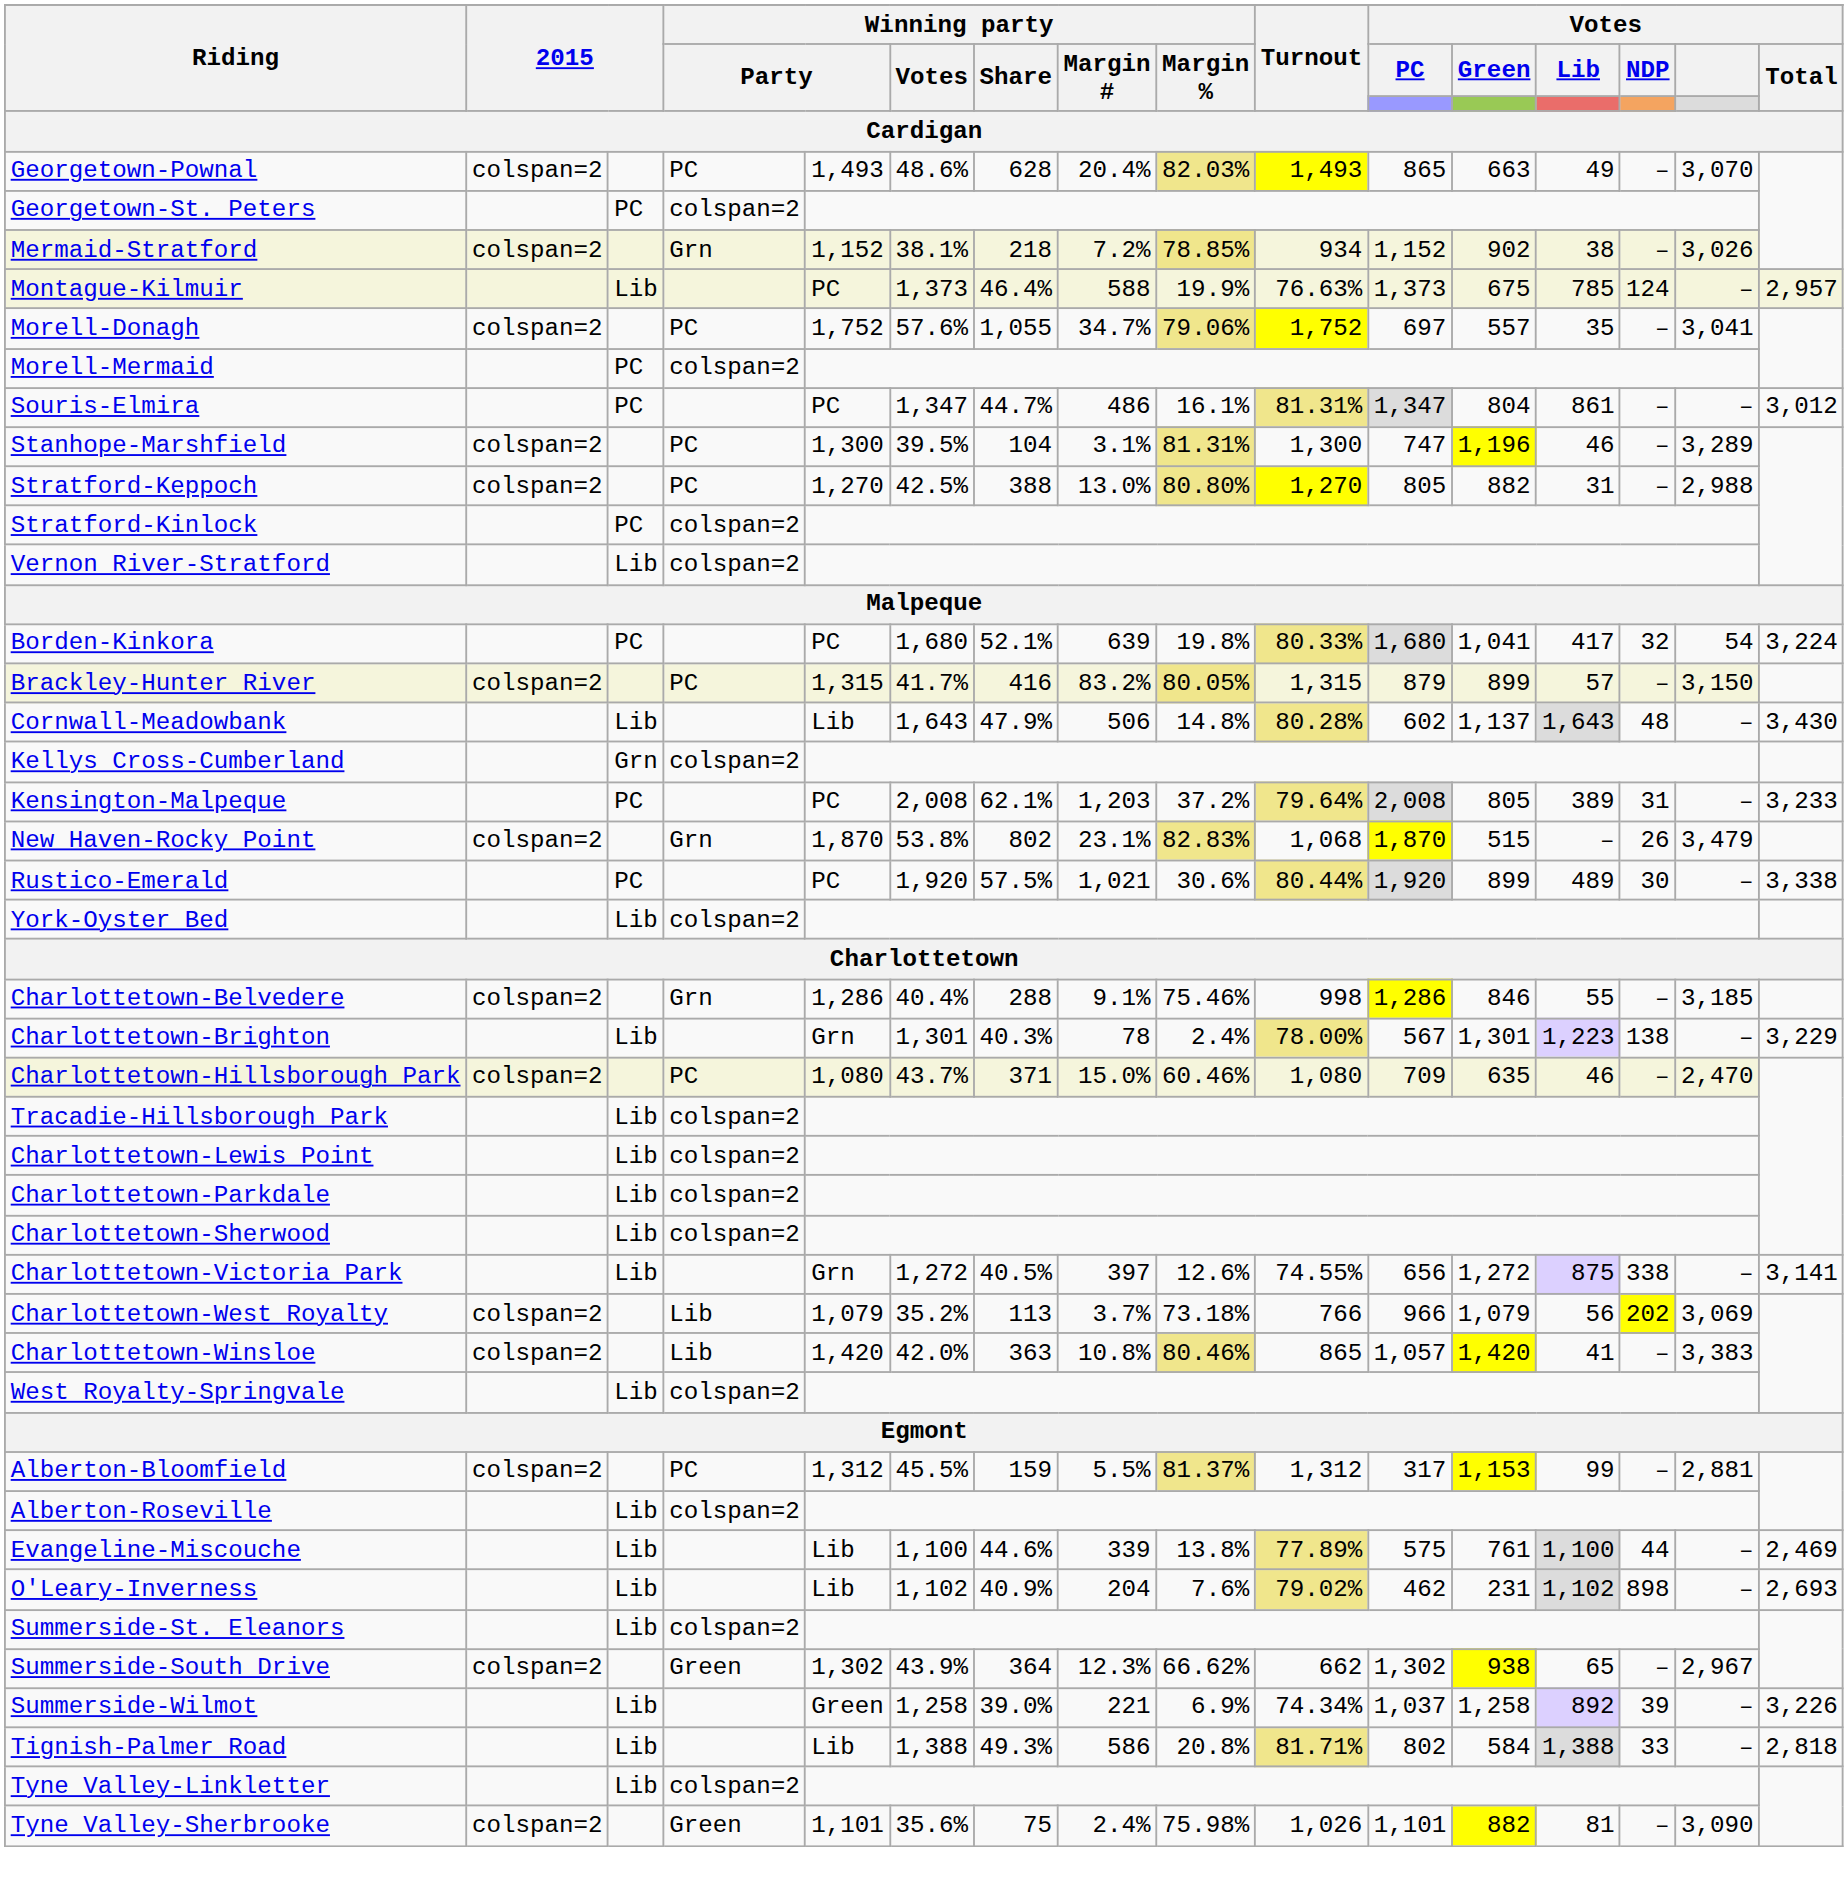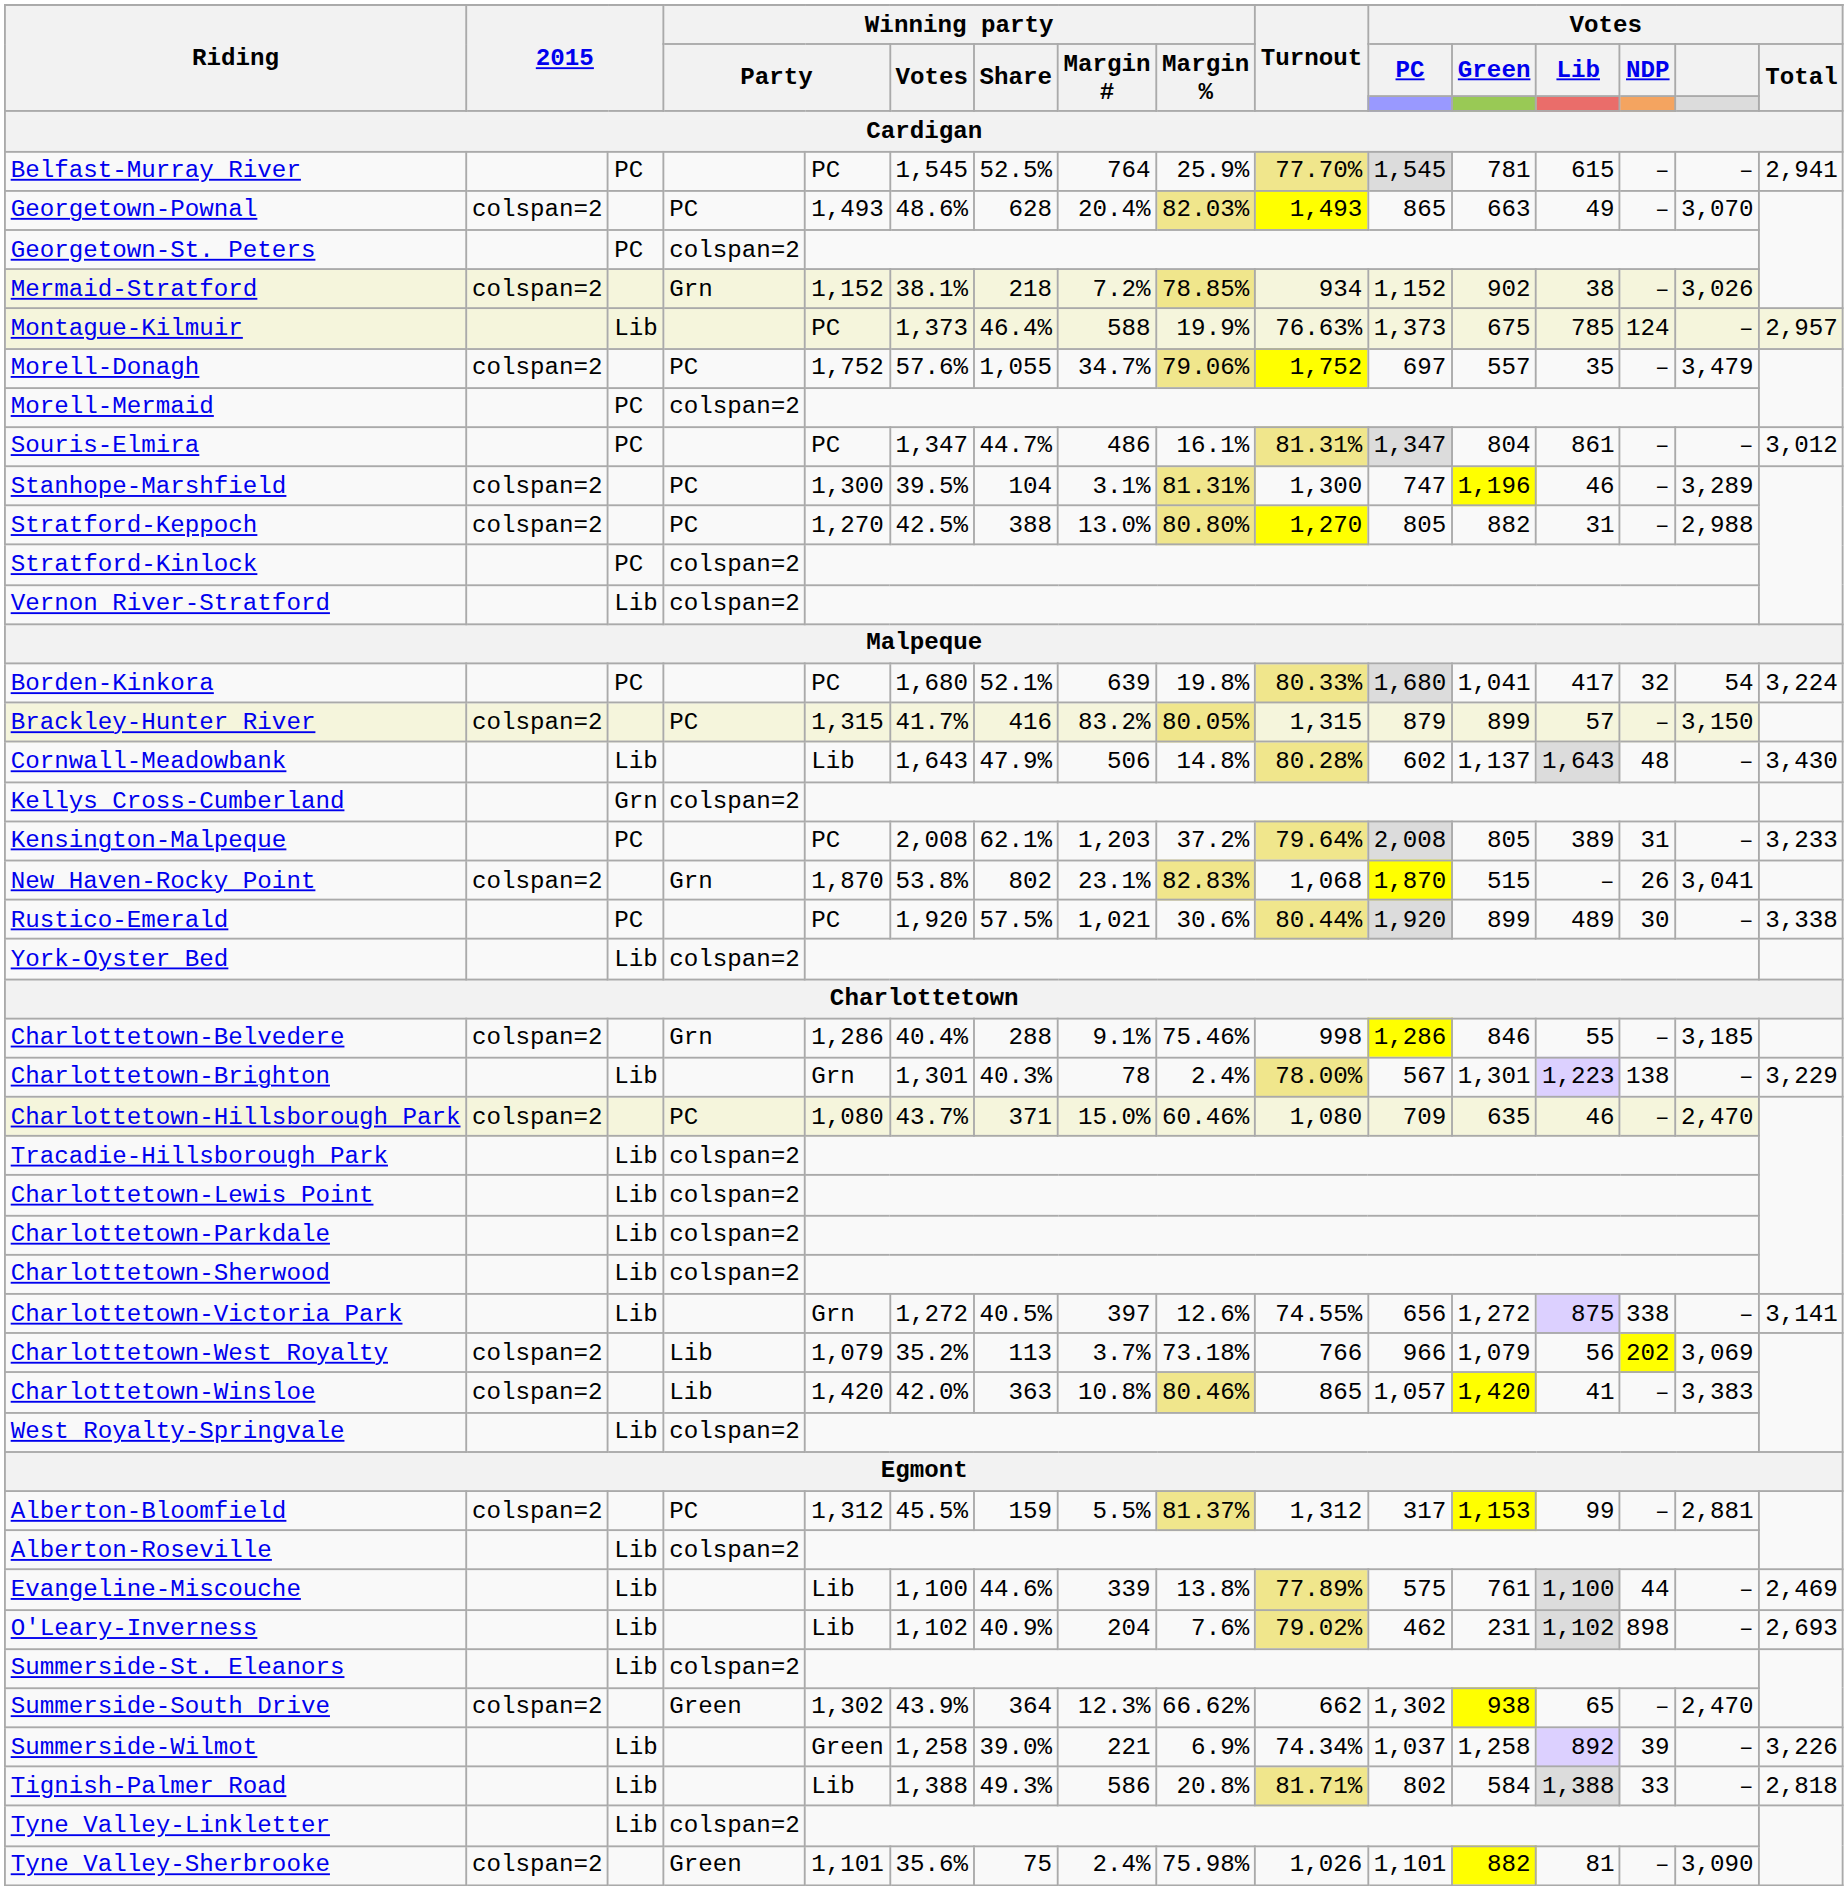+ row: (156, 171)
(1717, 328) 3,041 -> (1717, 368) 3,479
(1717, 841) 3,479 -> (1717, 880) 3,041
(1717, 1668) 2,967 -> (1717, 1708) 2,470
